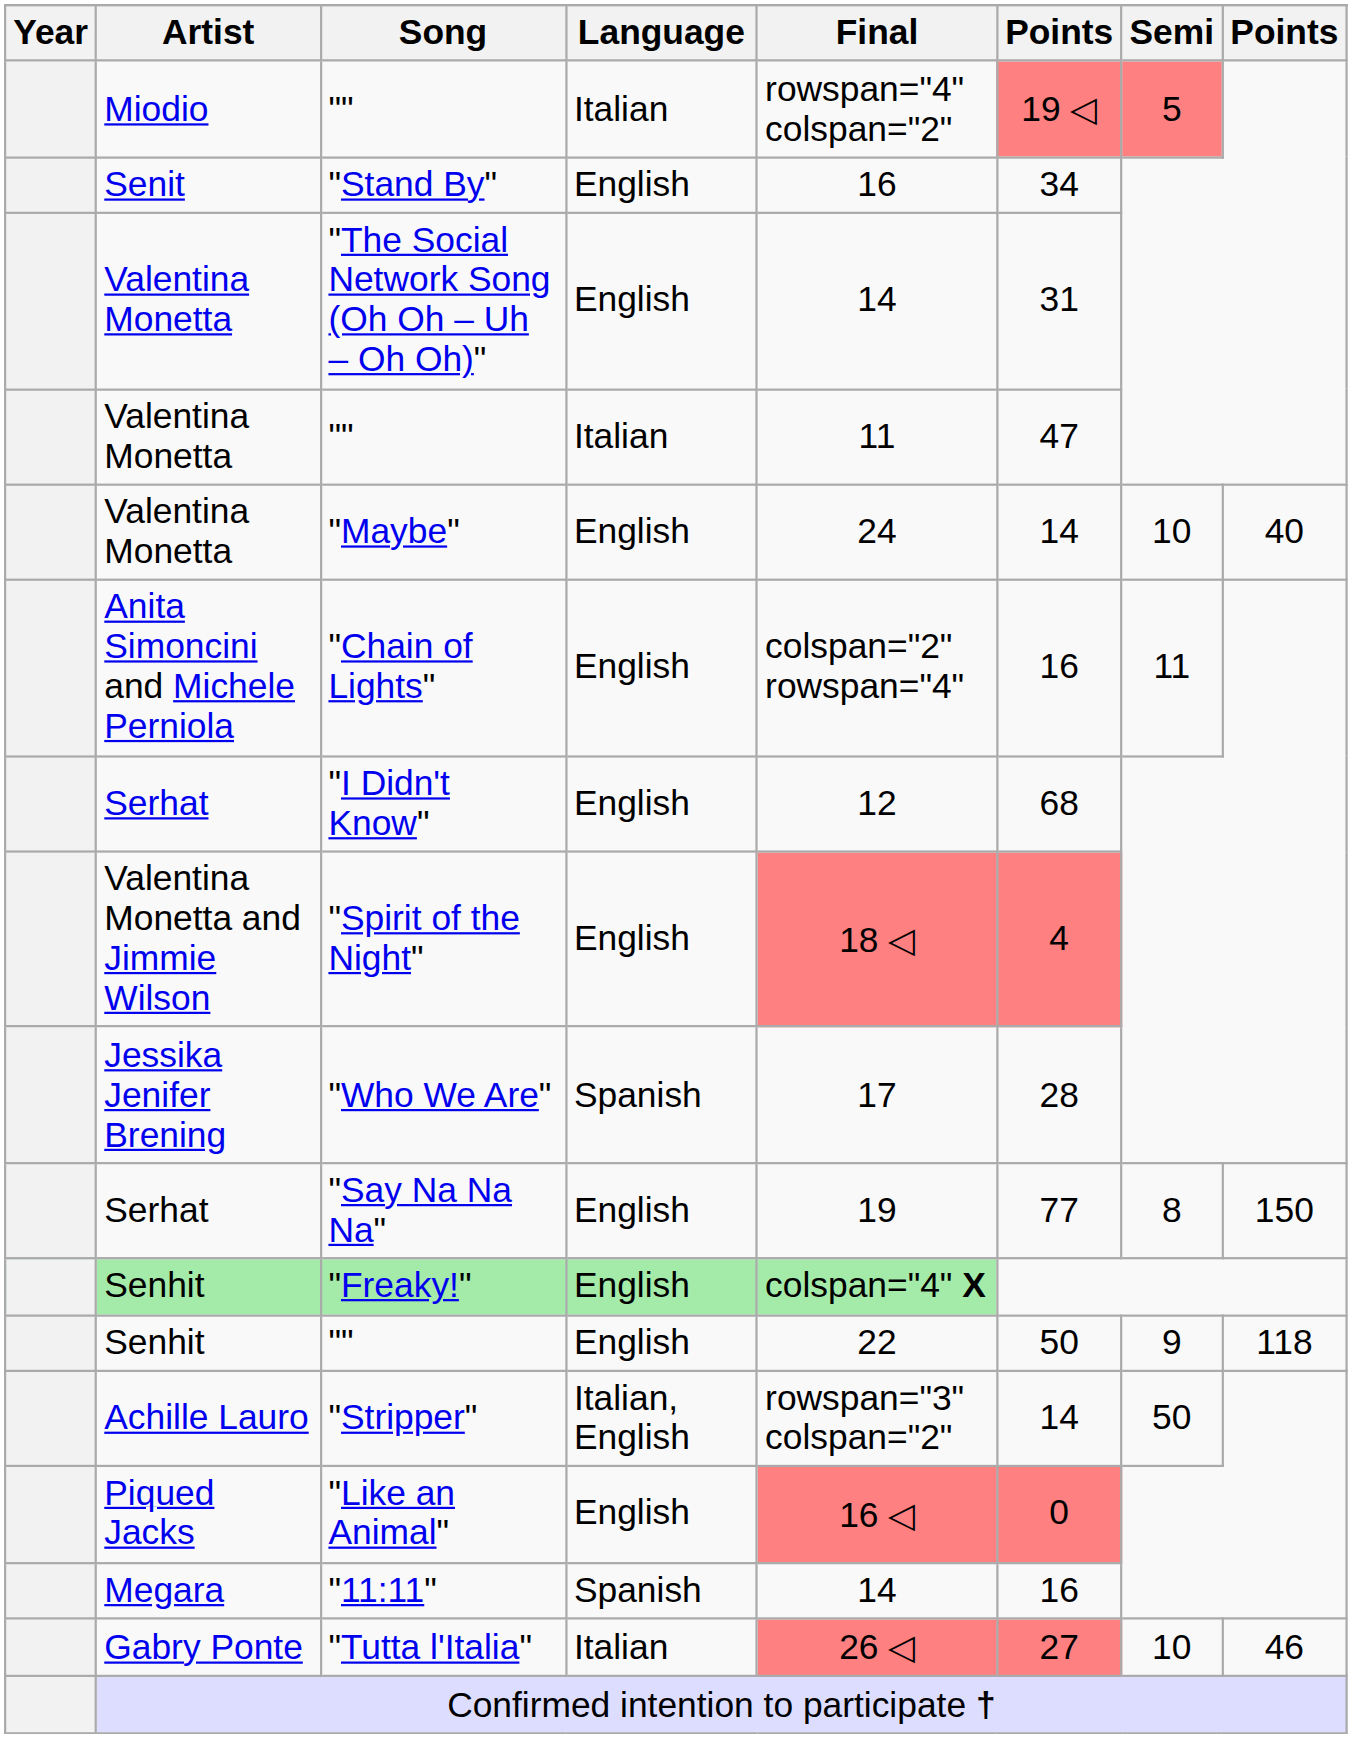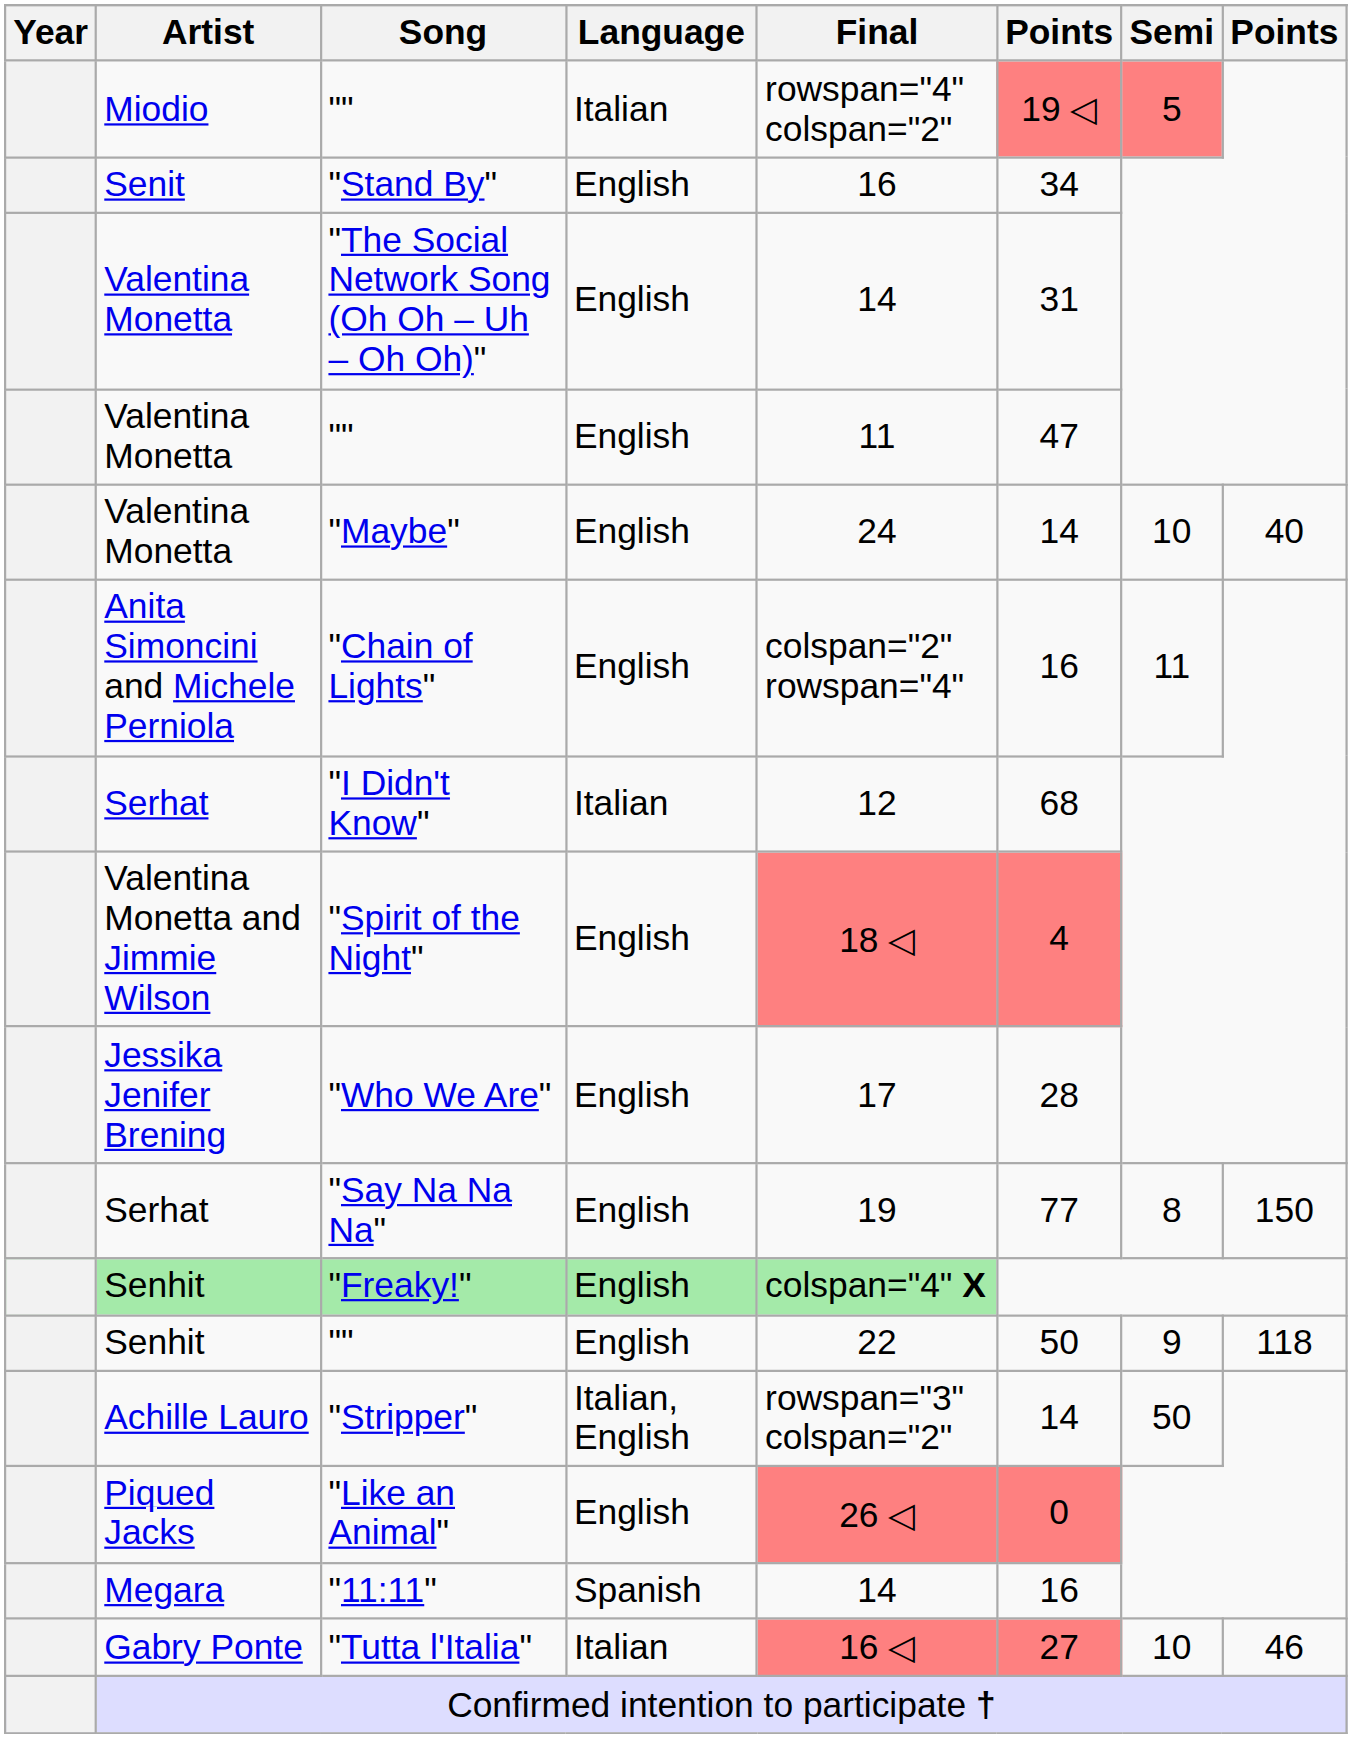(621, 435) Italian -> (632, 435) English
(632, 803) English -> (621, 803) Italian
(638, 1094) Spanish -> (632, 1094) English
(877, 1514) 16 ◁ -> (877, 1514) 26 ◁
(877, 1648) 26 ◁ -> (877, 1648) 16 ◁
